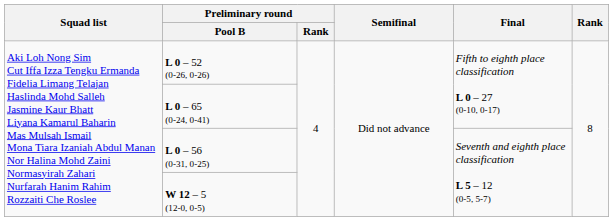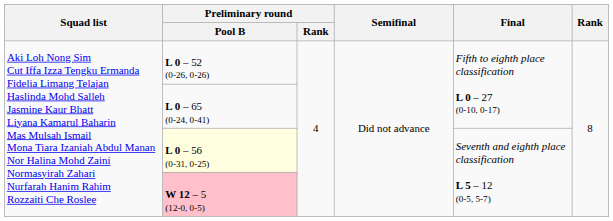(187, 157) no background -> (187, 157) lightyellow background
(186, 201) no background -> (186, 201) pink background
